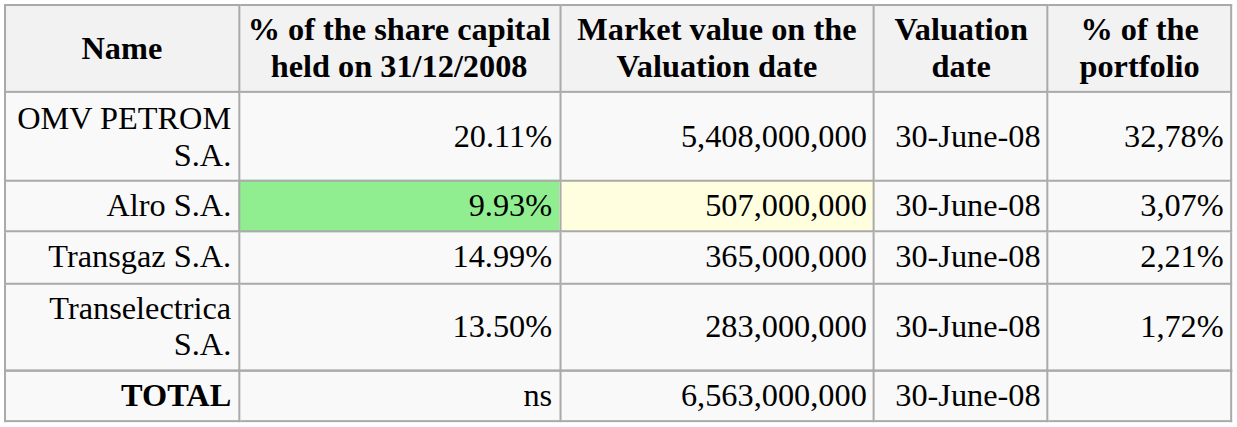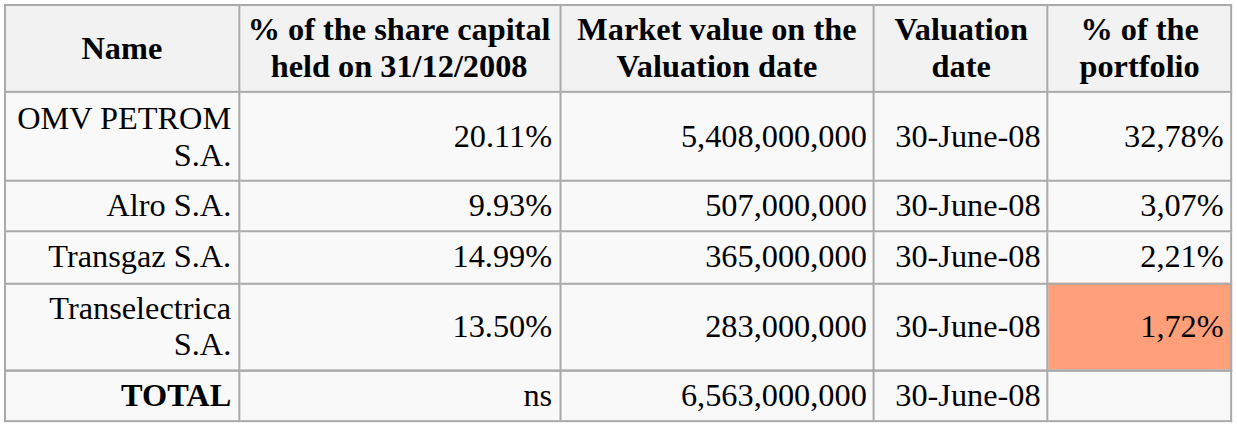(510, 205) lightgreen background -> (510, 205) no background
(786, 205) lightyellow background -> (786, 205) no background
(1182, 326) no background -> (1182, 326) lightsalmon background
